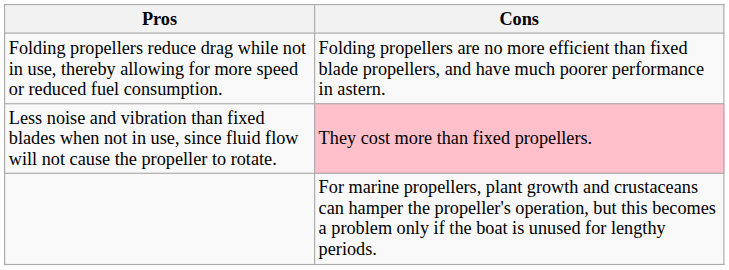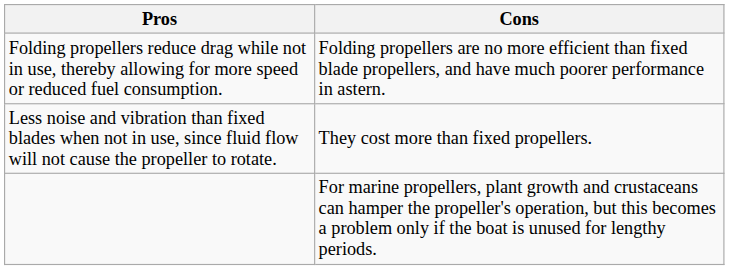(455, 138) pink background -> (455, 138) no background
